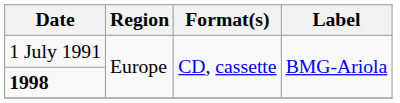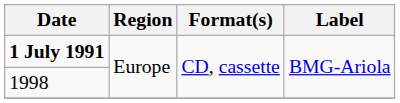(55, 51) normal -> (57, 51) bold
(29, 82) bold -> (29, 82) normal
